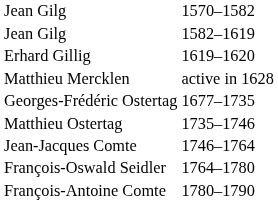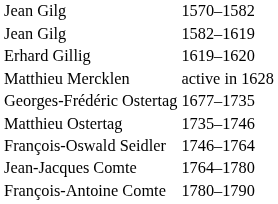(70, 145) Jean-Jacques Comte -> (85, 145) François-Oswald Seidler
(85, 168) François-Oswald Seidler -> (70, 168) Jean-Jacques Comte
